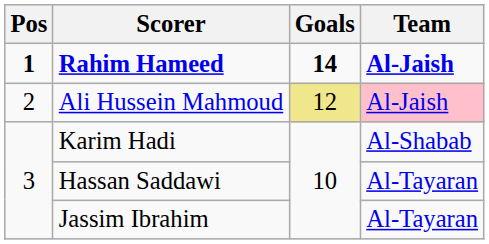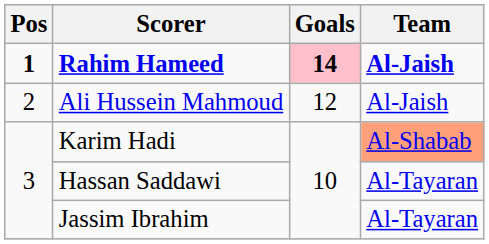(325, 63) no background -> (325, 63) pink background
(325, 102) khaki background -> (325, 102) no background
(407, 102) pink background -> (407, 102) no background
(419, 141) no background -> (419, 141) lightsalmon background
